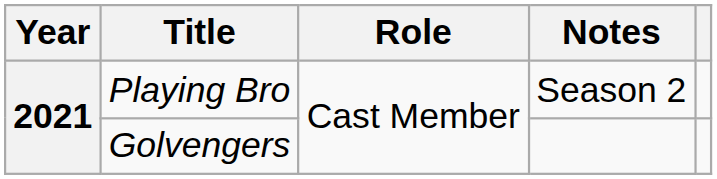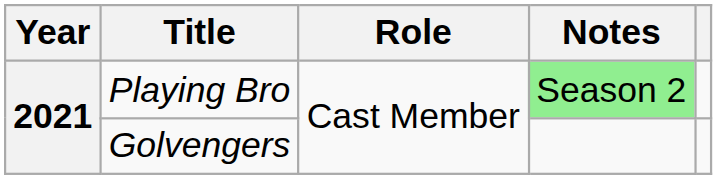(611, 88) no background -> (611, 88) lightgreen background
